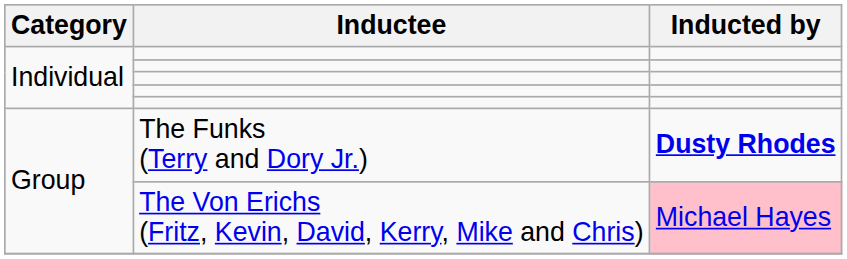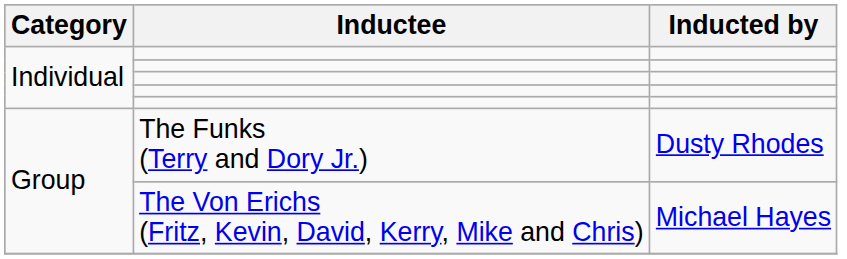(746, 144) bold -> (740, 144) normal
(743, 217) pink background -> (743, 217) no background
